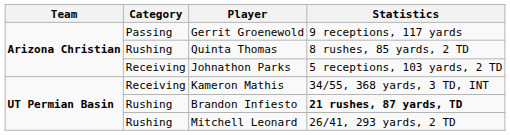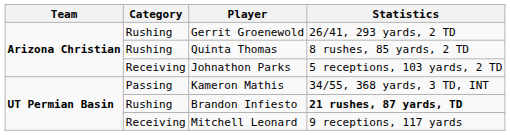(149, 31) Passing -> (149, 31) Rushing
(386, 31) 9 receptions, 117 yards -> (383, 31) 26/41, 293 yards, 2 TD
(156, 86) Receiving -> (149, 86) Passing
(149, 122) Rushing -> (156, 122) Receiving
(383, 122) 26/41, 293 yards, 2 TD -> (386, 122) 9 receptions, 117 yards
